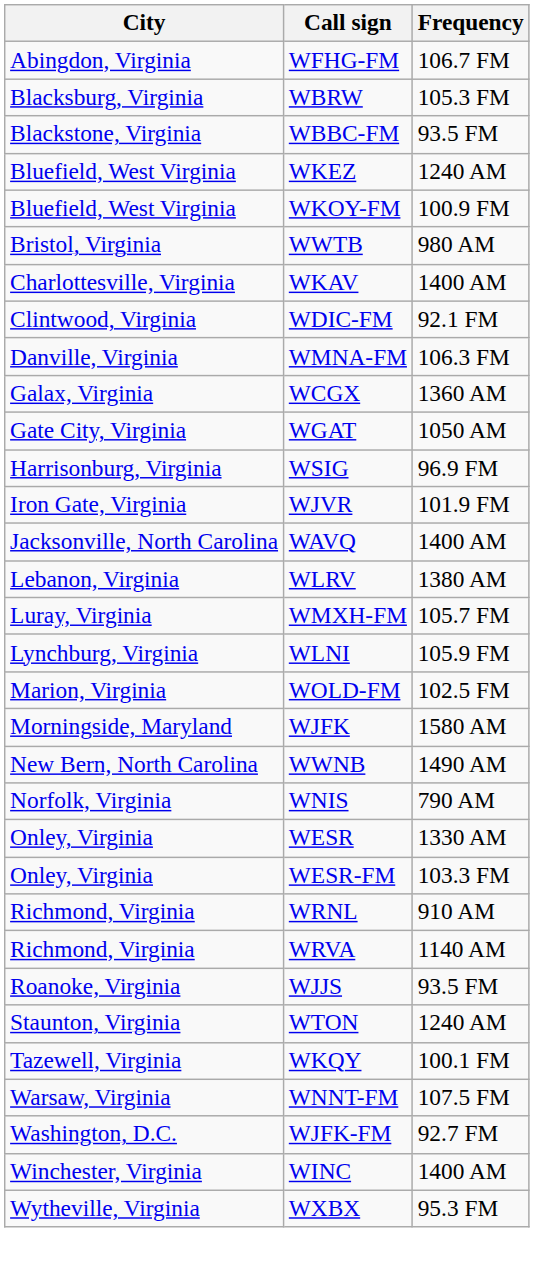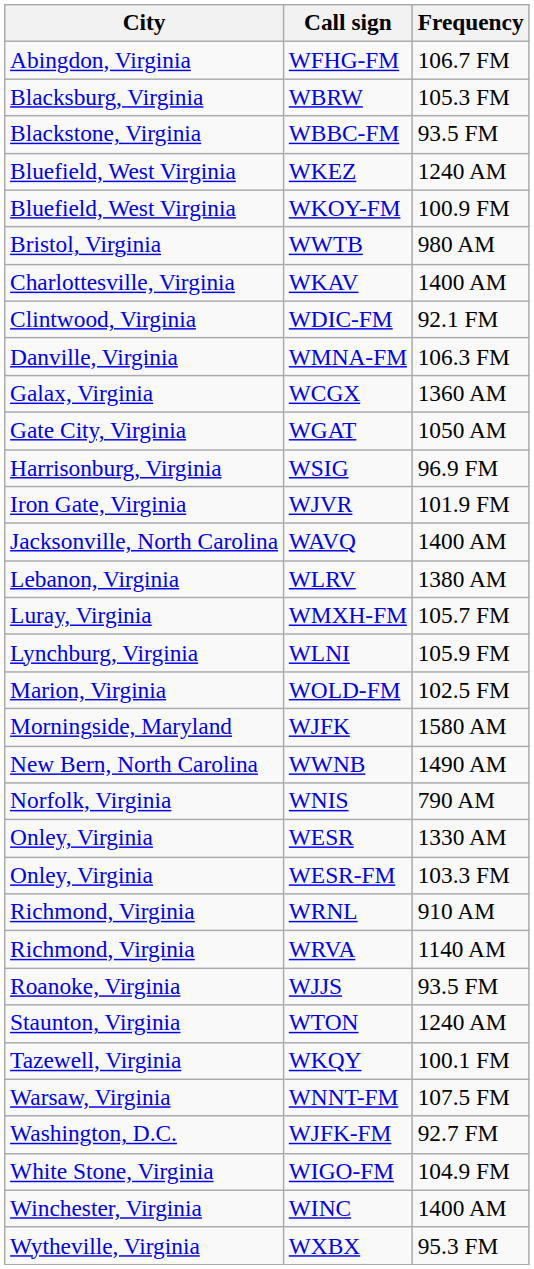+ row: (341, 1171)
